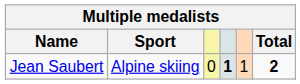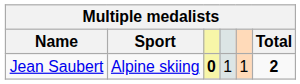(211, 67) normal -> (211, 67) bold
(228, 67) bold -> (228, 67) normal
